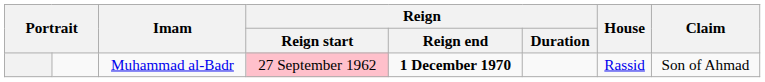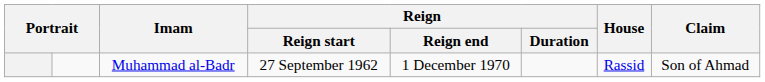(317, 64) pink background -> (319, 64) no background
(455, 64) bold -> (456, 64) normal
